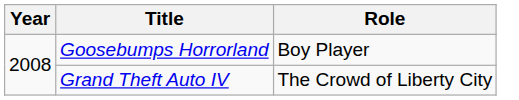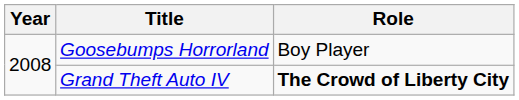(385, 79) normal -> (393, 79) bold
